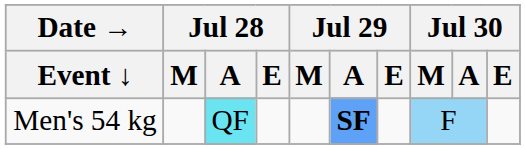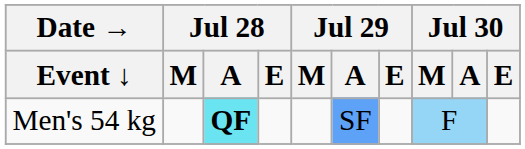(230, 120) normal -> (231, 120) bold
(354, 120) bold -> (355, 120) normal
